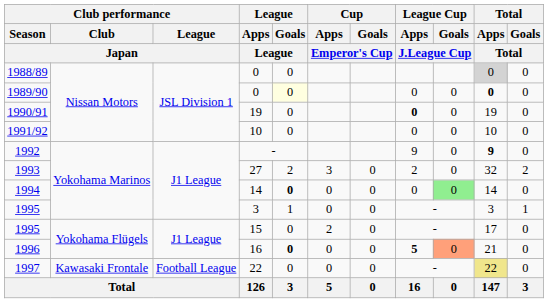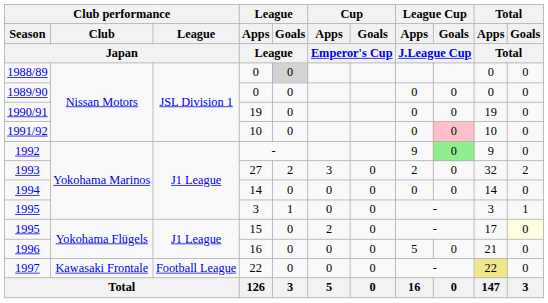(290, 72) no background -> (290, 72) lightgrey background
(491, 72) lightgrey background -> (491, 72) no background
(290, 92) lightyellow background -> (290, 92) no background
(491, 92) bold -> (491, 92) normal
(414, 111) bold -> (414, 111) normal
(454, 131) no background -> (454, 131) pink background
(454, 151) no background -> (454, 151) lightgreen background
(491, 151) bold -> (491, 151) normal
(290, 190) bold -> (290, 190) normal
(454, 190) lightgreen background -> (454, 190) no background
(525, 229) no background -> (525, 229) lightyellow background
(290, 248) bold -> (290, 248) normal
(414, 248) bold -> (414, 248) normal
(454, 248) lightsalmon background -> (454, 248) no background
